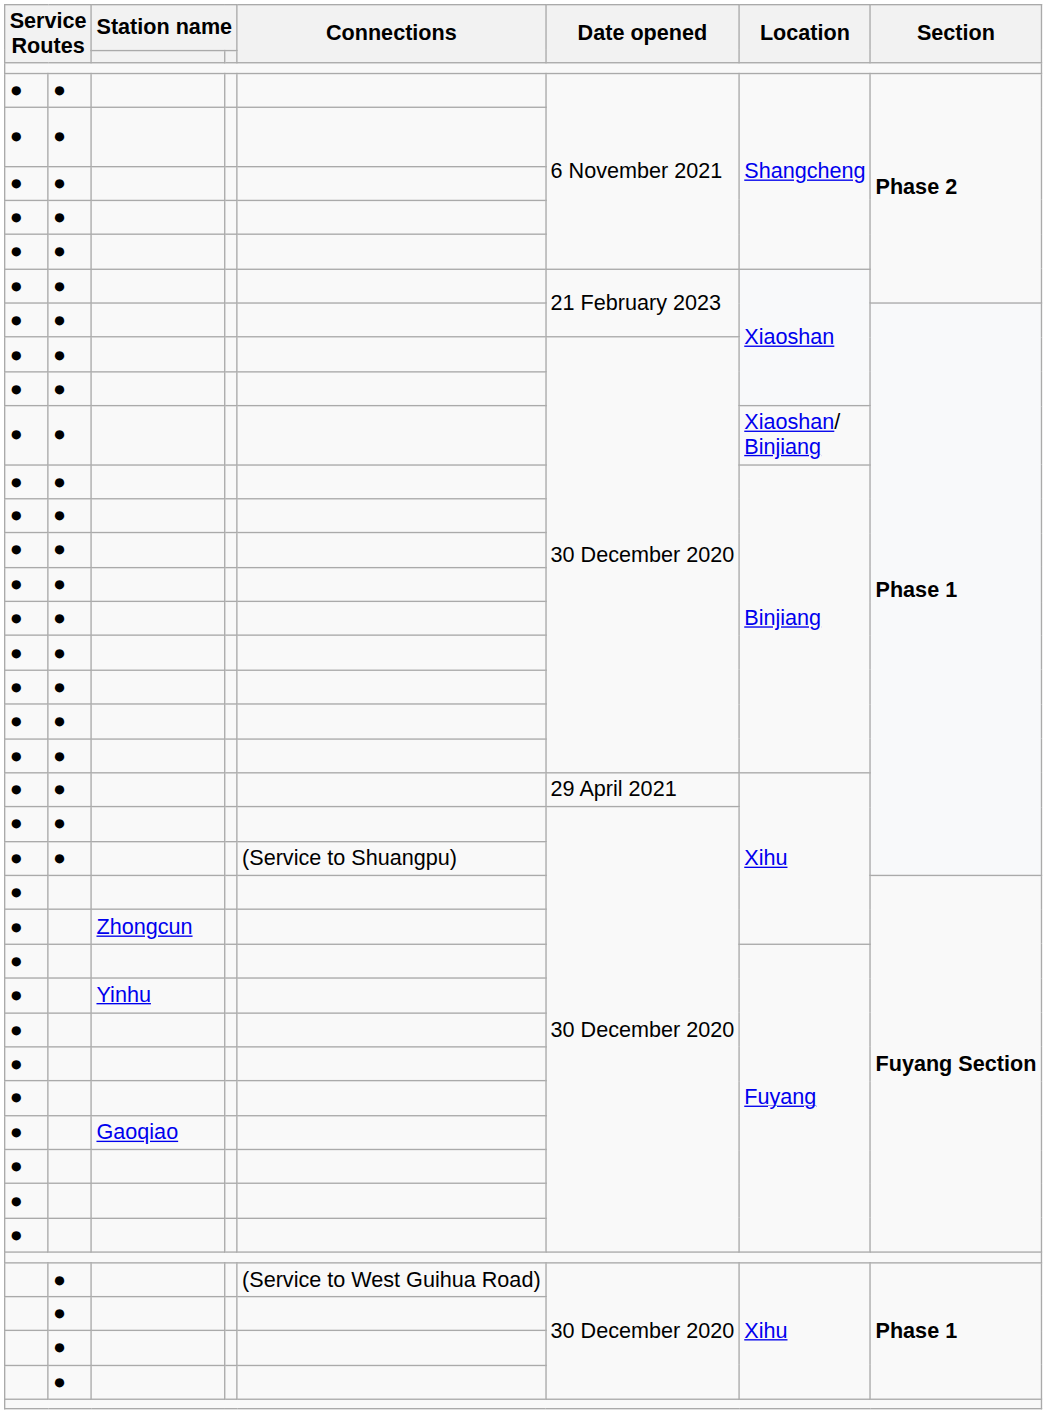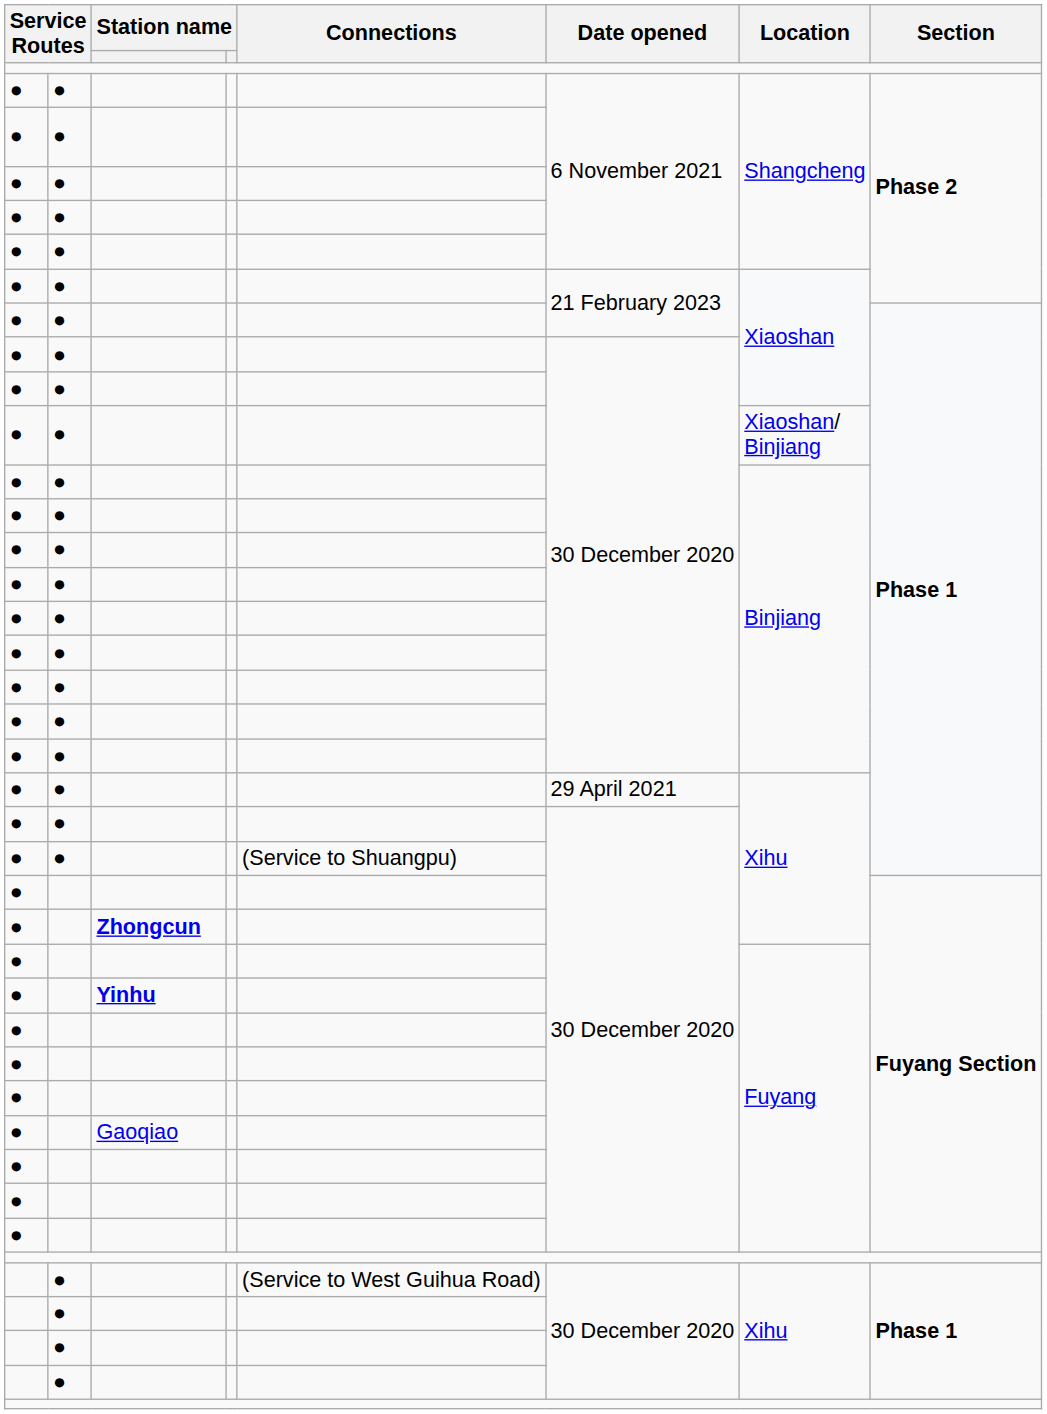(145, 926) normal -> (149, 926) bold
(124, 995) normal -> (126, 995) bold
